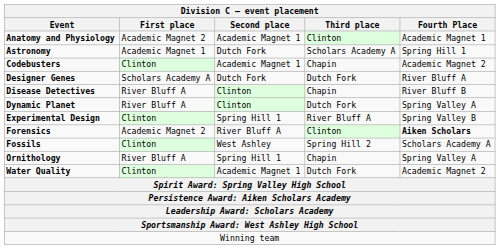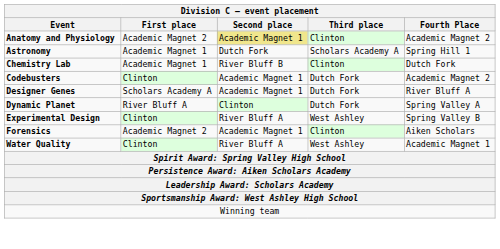(259, 38) no background -> (261, 38) khaki background
(444, 38) Academic Magnet 1 -> (448, 38) Academic Magnet 2
+ row: (38, 65)
(322, 65) Chapin -> (335, 78) Dutch Fork
(241, 78) Dutch Fork -> (261, 91) Academic Magnet 1
- row: (51, 91)
(249, 118) Spring Hill 1 -> (251, 118) River Bluff A
(339, 118) River Bluff A -> (337, 118) West Ashley
(249, 131) River Bluff A -> (261, 131) Academic Magnet 1
(436, 131) bold -> (441, 131) normal
- row: (24, 145)
- row: (33, 158)
(259, 171) Academic Magnet 1 -> (251, 145) River Bluff A
(331, 171) Dutch Fork -> (337, 145) West Ashley
(444, 171) Academic Magnet 2 -> (448, 145) Academic Magnet 1
